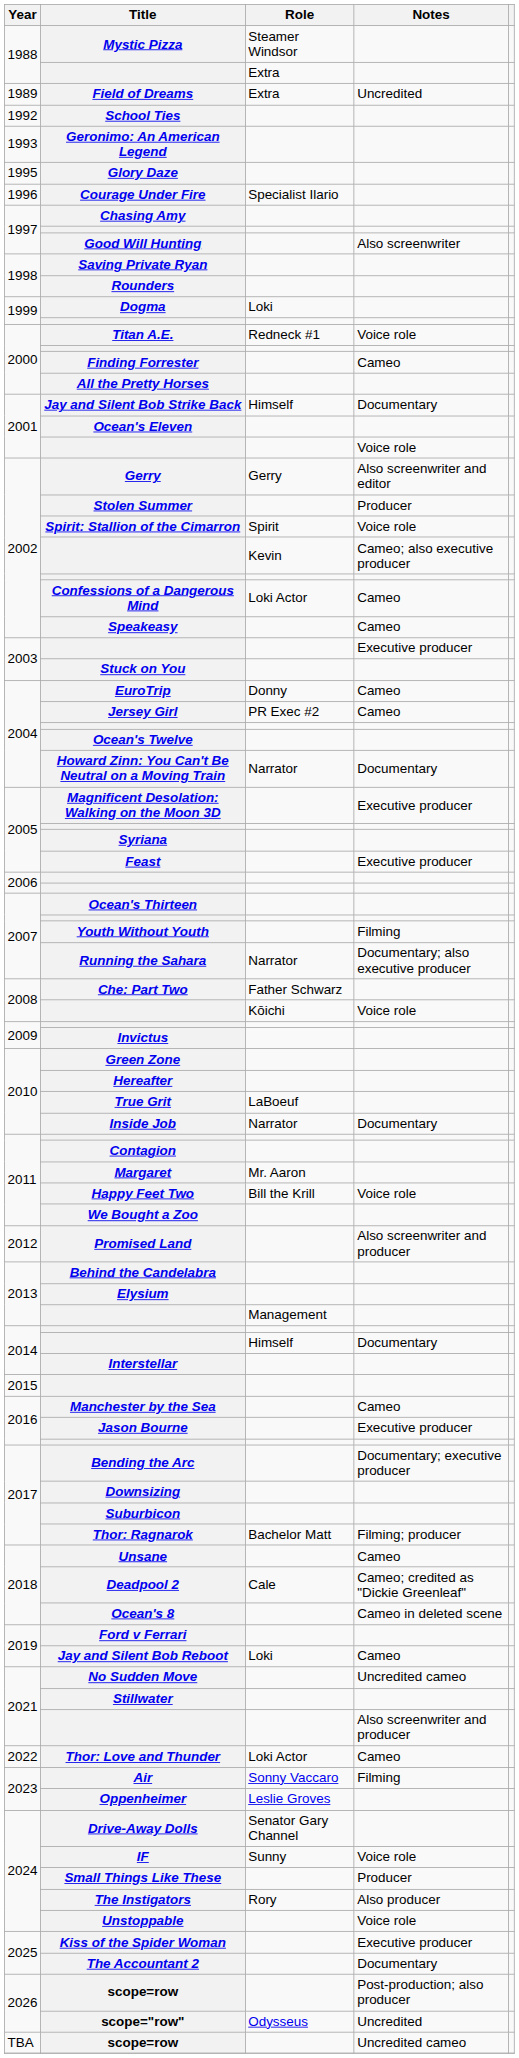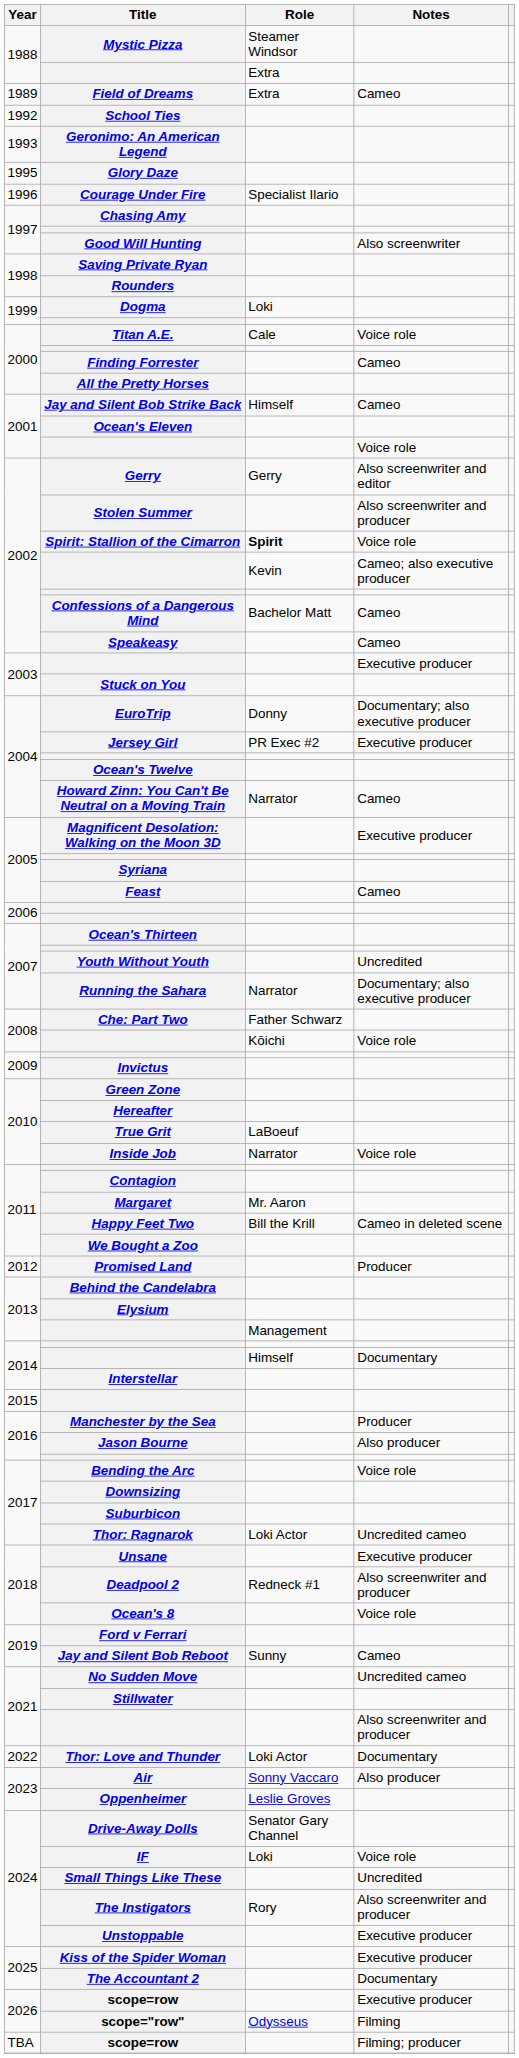(390, 94) Uncredited -> (379, 94) Cameo
(284, 334) Redneck #1 -> (262, 334) Cale
(397, 405) Documentary -> (379, 405) Cameo
(384, 505) Producer -> (422, 512) Also screenwriter and producer
(264, 526) normal -> (265, 541) bold
(278, 598) Loki Actor -> (290, 613) Bachelor Matt
(379, 691) Cameo -> (414, 713) Documentary; also executive producer
(379, 712) Cameo -> (415, 742) Executive producer
(397, 768) Documentary -> (379, 798) Cameo
(415, 861) Executive producer -> (379, 891) Cameo
(379, 931) Filming -> (390, 961) Uncredited
(397, 1123) Documentary -> (387, 1153) Voice role
(387, 1193) Voice role -> (430, 1223) Cameo in deleted scene
(422, 1243) Also screenwriter and producer -> (384, 1266) Producer
(379, 1406) Cameo -> (384, 1421) Producer
(415, 1428) Executive producer -> (399, 1443) Also producer
(429, 1463) Documentary; executive producer -> (387, 1470) Voice role
(290, 1534) Bachelor Matt -> (278, 1534) Loki Actor
(409, 1534) Filming; producer -> (412, 1534) Uncredited cameo
(379, 1556) Cameo -> (415, 1556) Executive producer
(262, 1584) Cale -> (284, 1584) Redneck #1
(415, 1584) Cameo; credited as "Dickie Greenleaf" -> (422, 1584) Also screenwriter and producer
(430, 1613) Cameo in deleted scene -> (387, 1613) Voice role
(261, 1656) Loki -> (267, 1656) Sunny
(379, 1756) Cameo -> (397, 1756) Documentary
(379, 1778) Filming -> (399, 1778) Also producer
(267, 1857) Sunny -> (261, 1857) Loki
(384, 1878) Producer -> (390, 1878) Uncredited
(399, 1899) Also producer -> (422, 1907) Also screenwriter and producer
(387, 1921) Voice role -> (415, 1936) Executive producer
(420, 1992) Post-production; also producer -> (415, 2000) Executive producer
(390, 2021) Uncredited -> (379, 2021) Filming
(412, 2042) Uncredited cameo -> (409, 2042) Filming; producer
